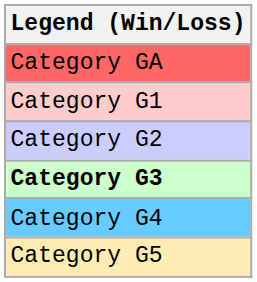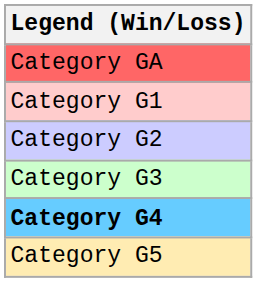(87, 179) bold -> (87, 179) normal
(87, 218) normal -> (87, 218) bold
